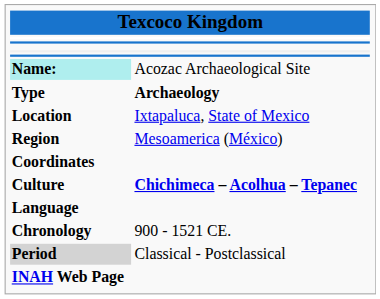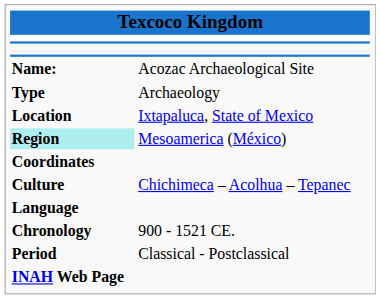(34, 69) paleturquoise background -> (34, 69) no background
(177, 92) bold -> (179, 92) normal
(35, 138) no background -> (35, 138) paleturquoise background
(246, 184) bold -> (244, 184) normal
(34, 254) lightgrey background -> (34, 254) no background
